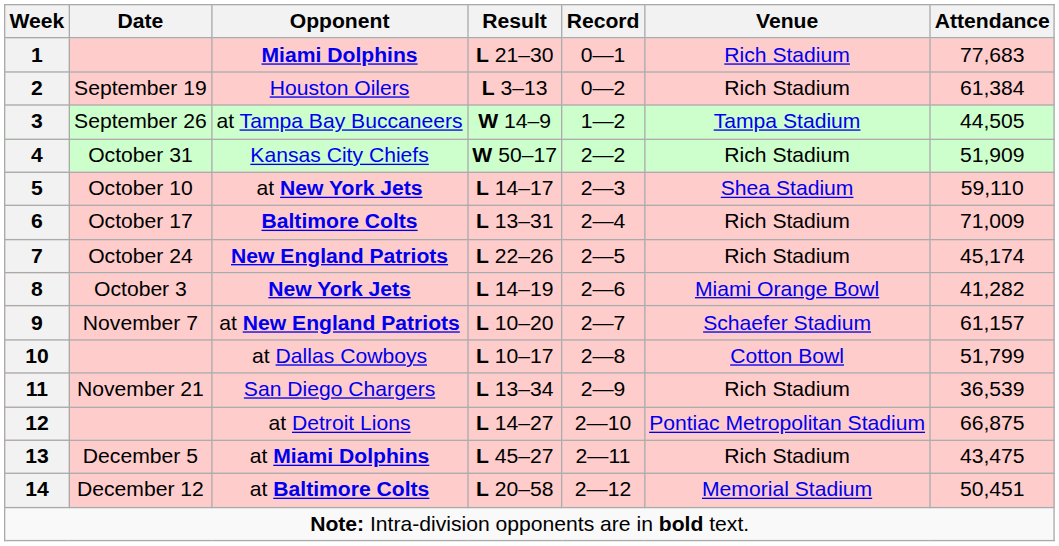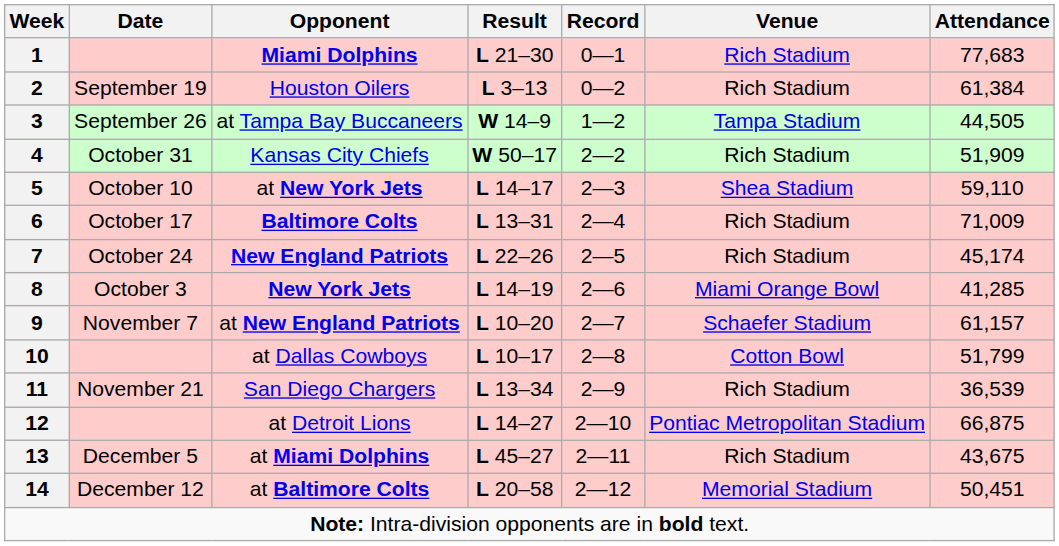(992, 289) 41,282 -> (992, 289) 41,285
(992, 456) 43,475 -> (992, 456) 43,675
